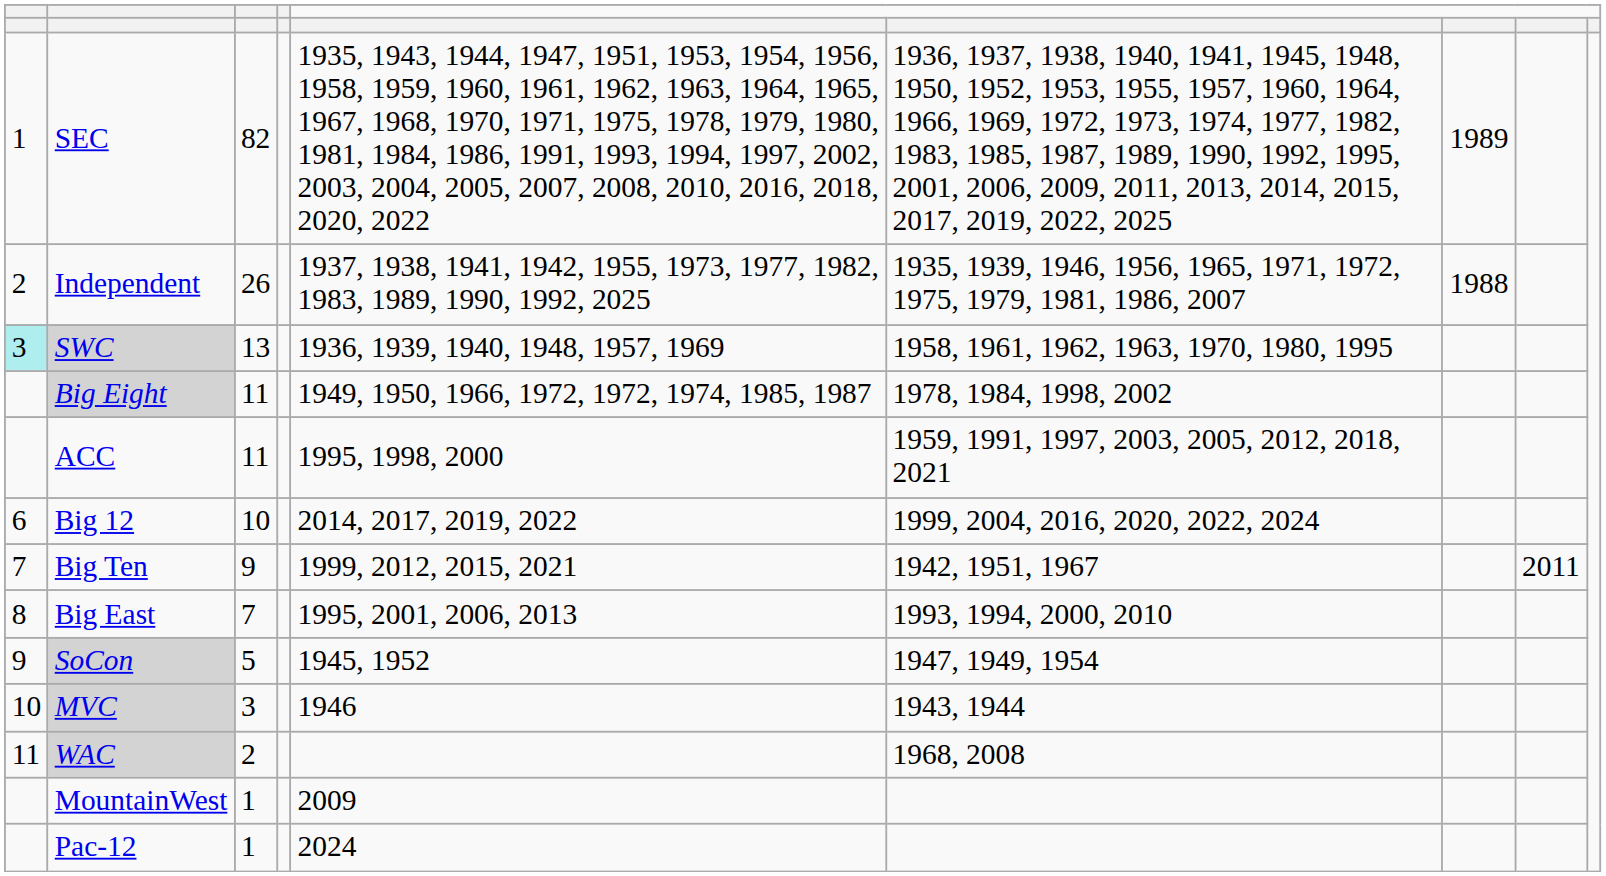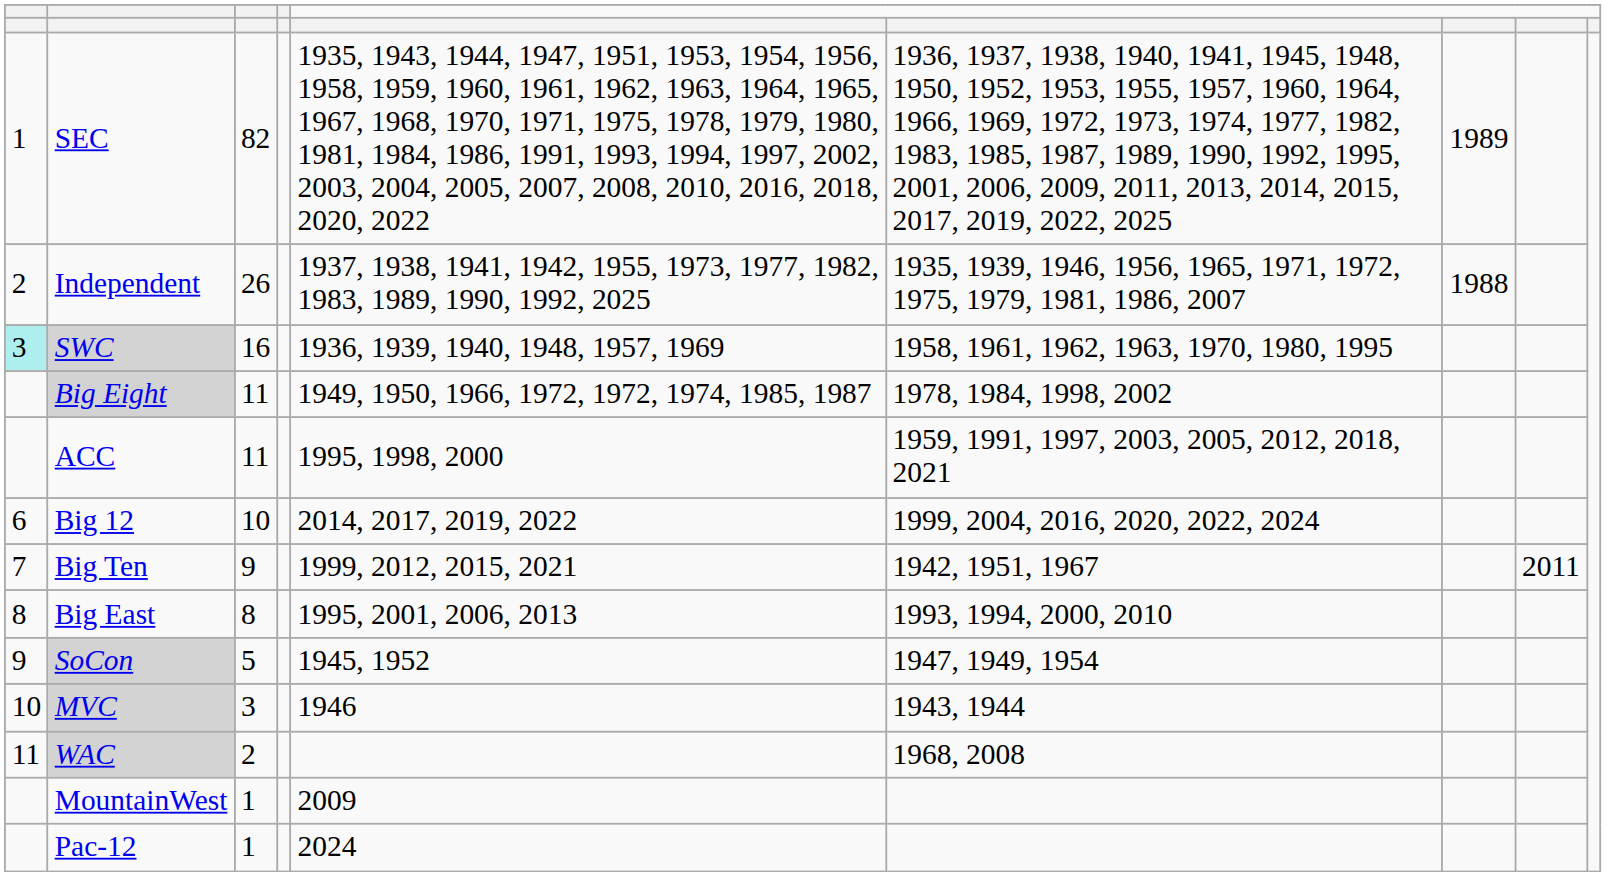(256, 347) 13 -> (256, 347) 16
(248, 613) 7 -> (248, 613) 8
